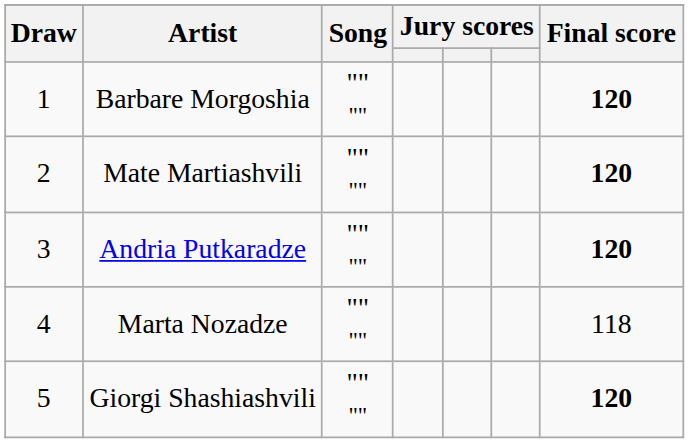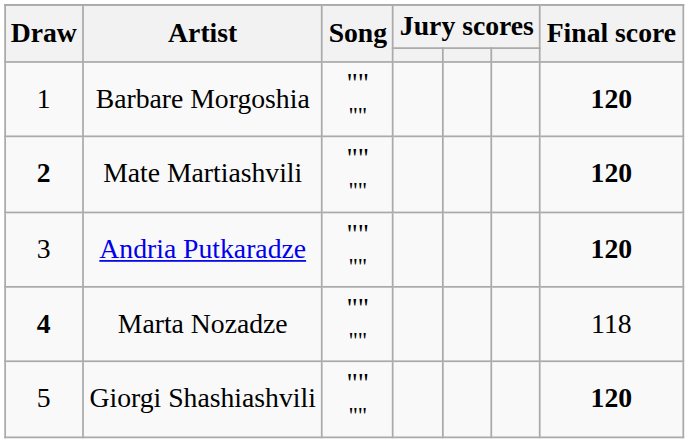(44, 173) normal -> (44, 173) bold
(44, 323) normal -> (44, 323) bold
